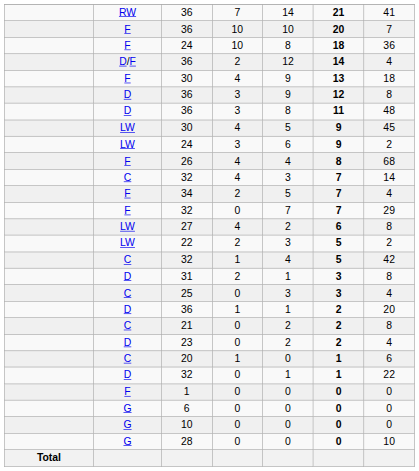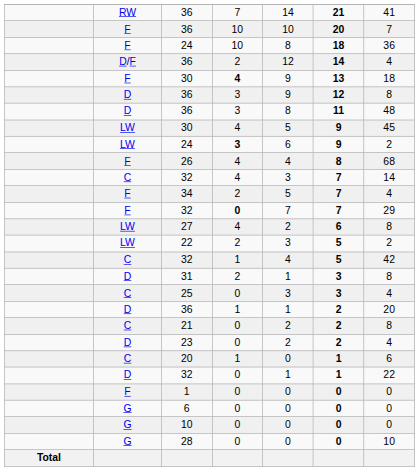(237, 78) normal -> (237, 78) bold
(237, 144) normal -> (237, 144) bold
(237, 210) normal -> (237, 210) bold
